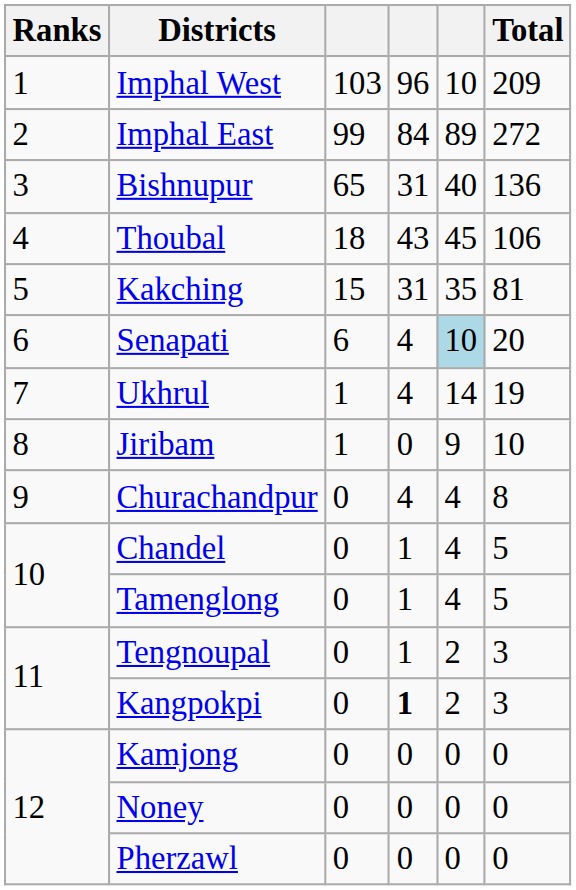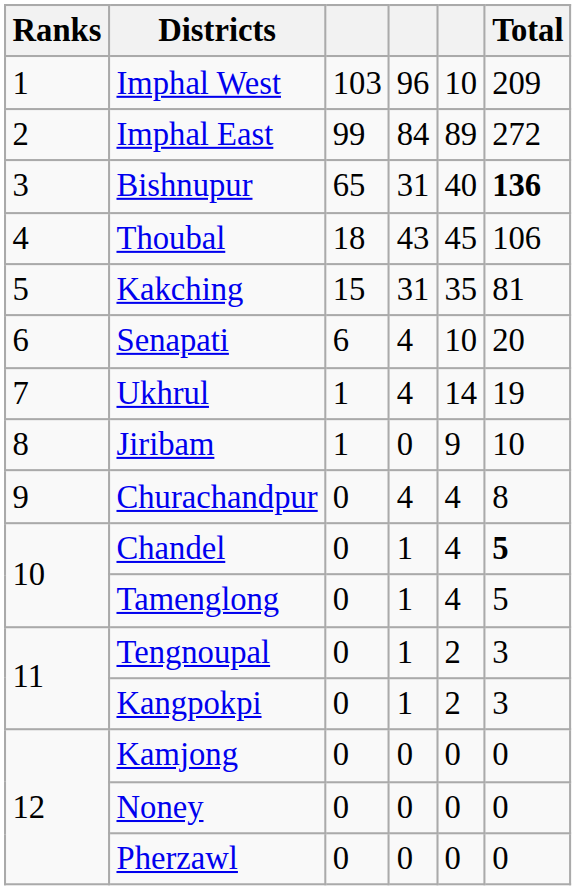(517, 185) normal -> (517, 185) bold
(461, 340) lightblue background -> (461, 340) no background
(500, 548) normal -> (500, 548) bold
(405, 703) bold -> (405, 703) normal
